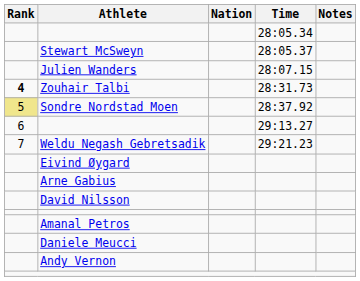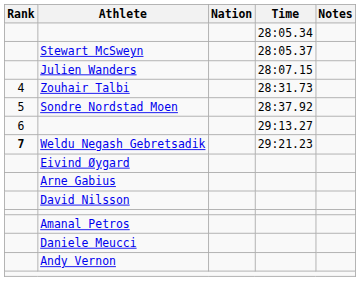(21, 88) bold -> (21, 88) normal
(21, 107) khaki background -> (21, 107) no background
(21, 144) normal -> (21, 144) bold
